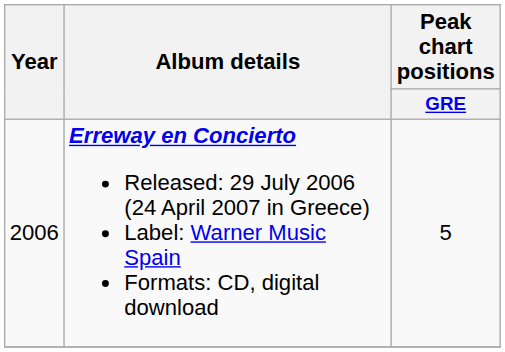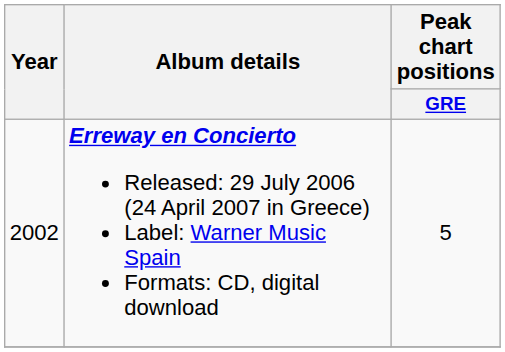(34, 232) 2006 -> (34, 232) 2002
